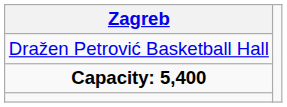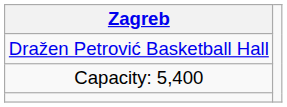(139, 78) bold -> (139, 78) normal
